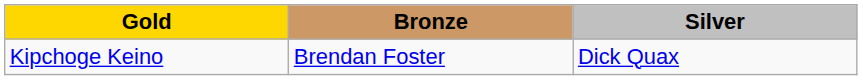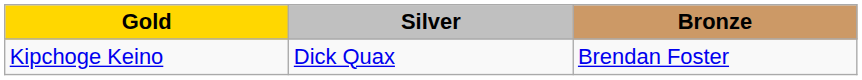columns swapped: (715, 21) <-> (431, 21)
